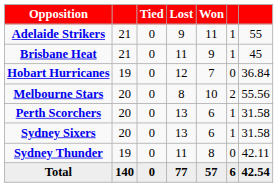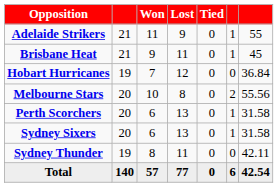columns swapped: (211, 14) <-> (152, 14)
